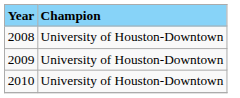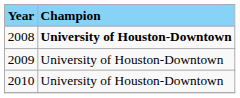(132, 37) normal -> (136, 37) bold
